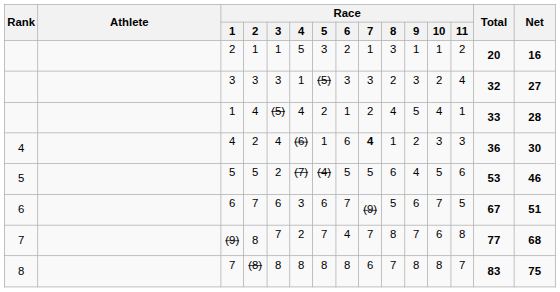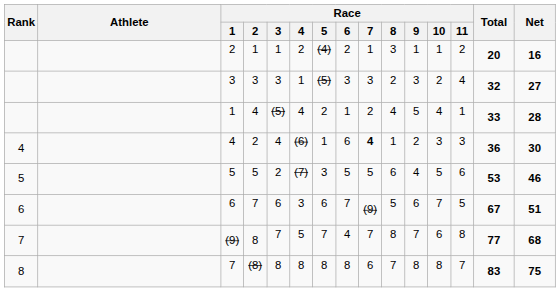(301, 55) 5 -> (301, 55) 2
(324, 55) 3 -> (324, 55) (4)
(324, 179) (4) -> (324, 179) 3
(301, 240) 2 -> (301, 240) 5
